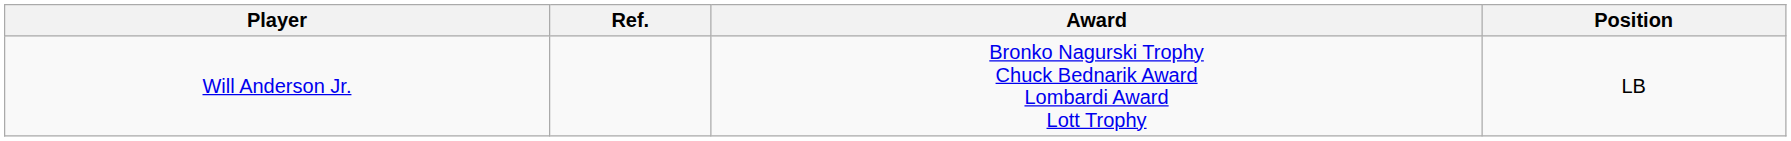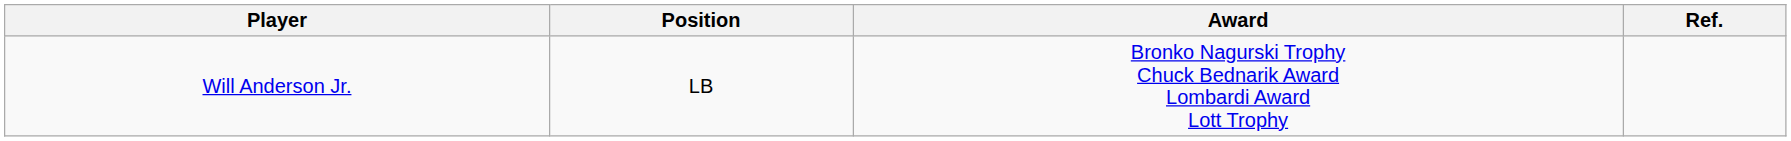columns swapped: (1634, 20) <-> (630, 20)
